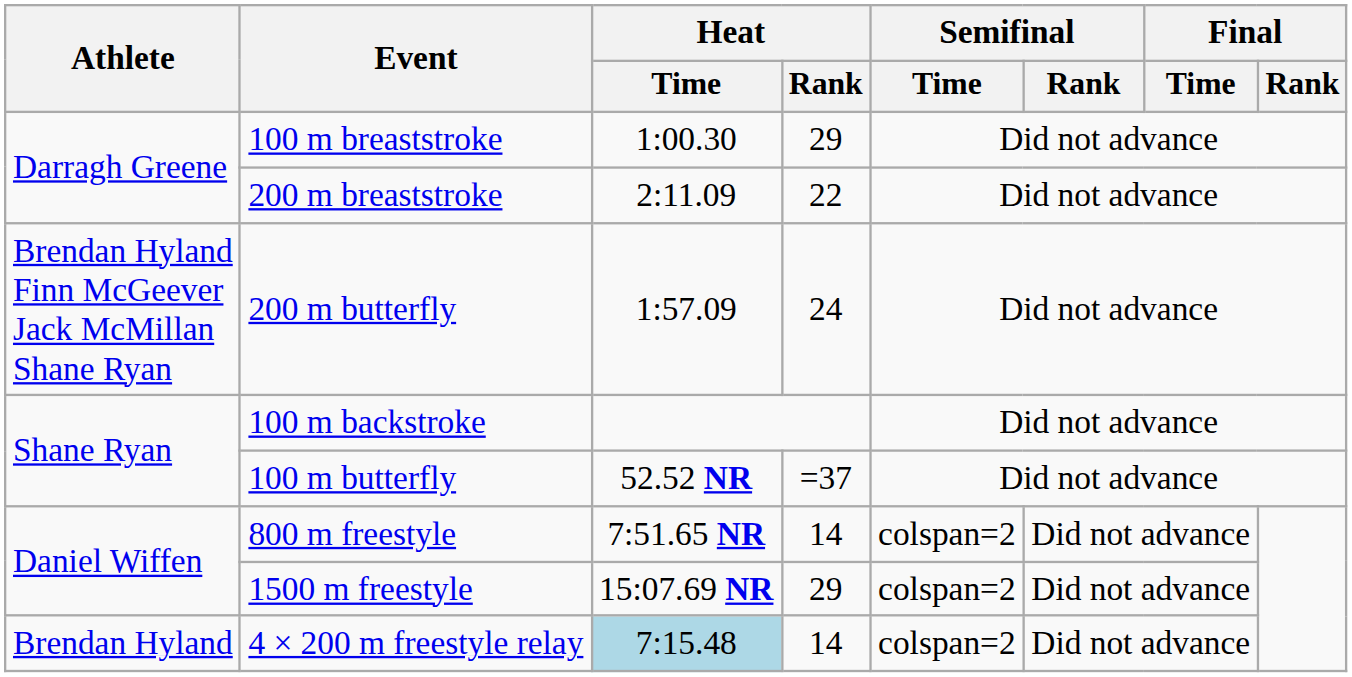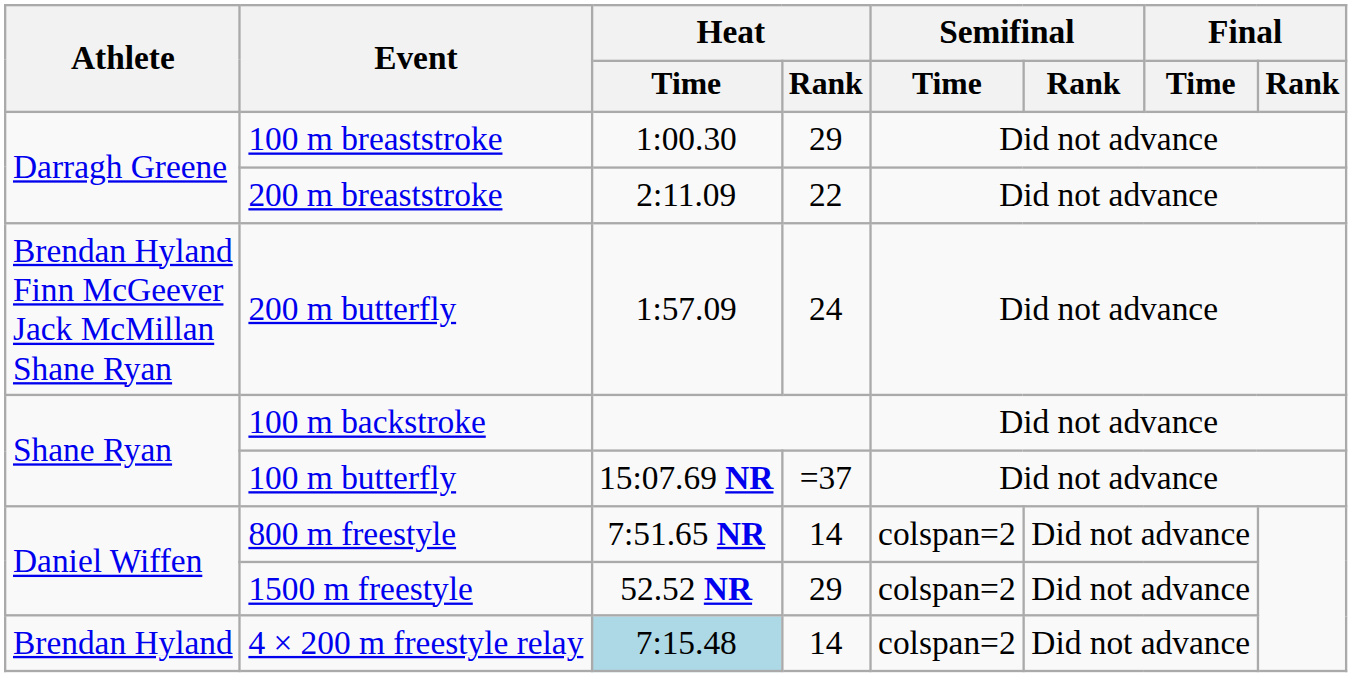(686, 478) 52.52 NR -> (686, 478) 15:07.69 NR
(686, 588) 15:07.69 NR -> (686, 588) 52.52 NR
